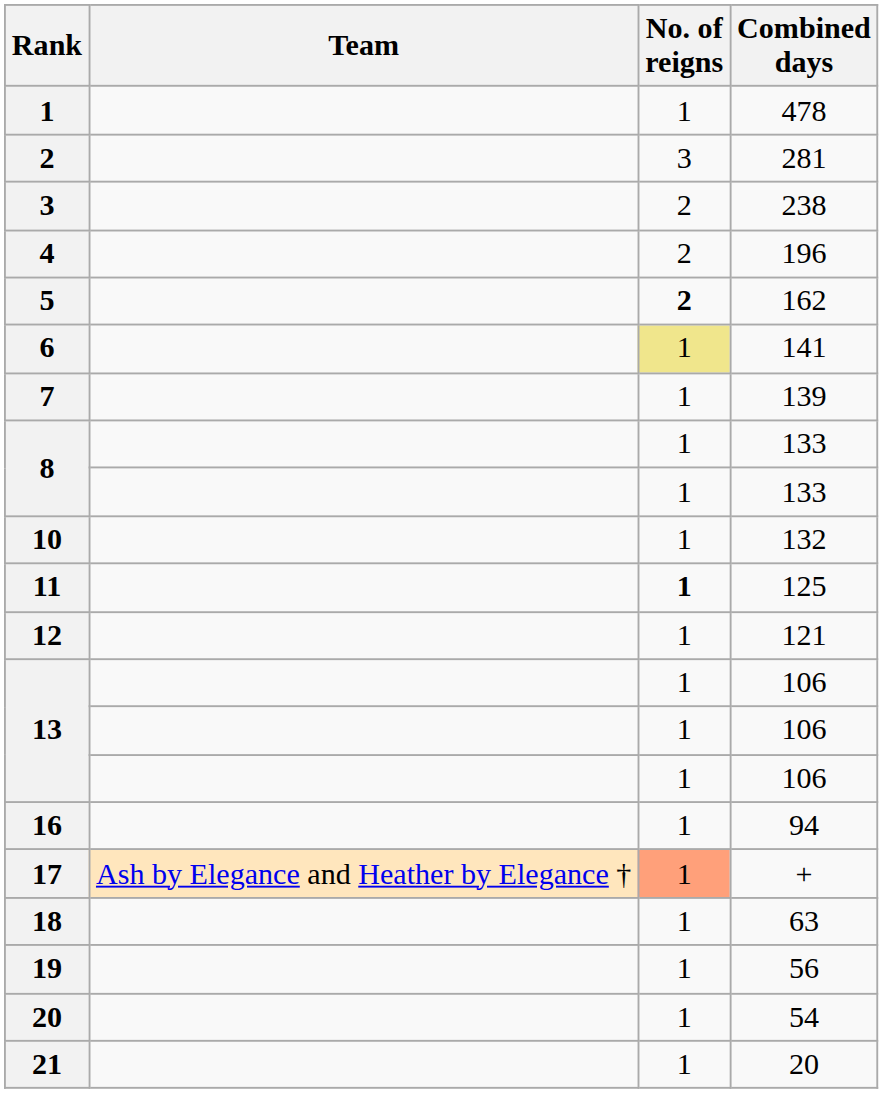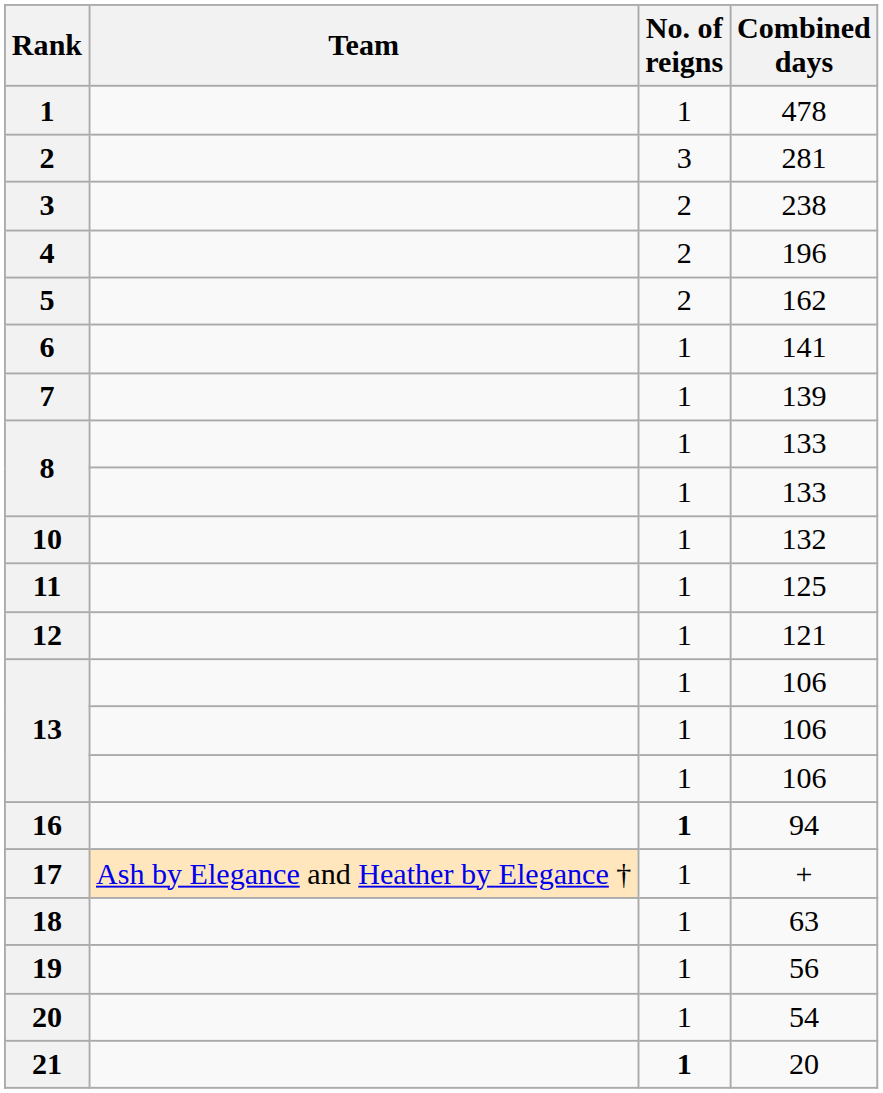(684, 300) bold -> (684, 300) normal
(684, 348) khaki background -> (684, 348) no background
(684, 586) bold -> (684, 586) normal
(684, 825) normal -> (684, 825) bold
(684, 873) lightsalmon background -> (684, 873) no background
(684, 1063) normal -> (684, 1063) bold
